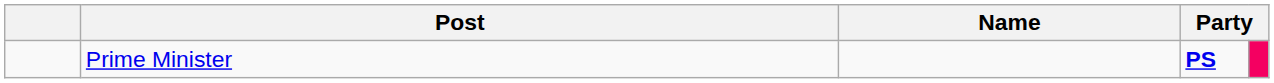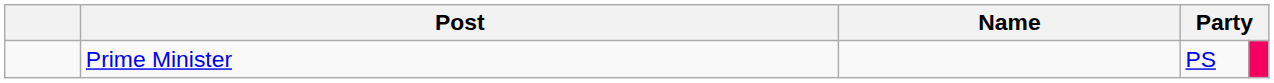(1201, 58) bold -> (1201, 58) normal
